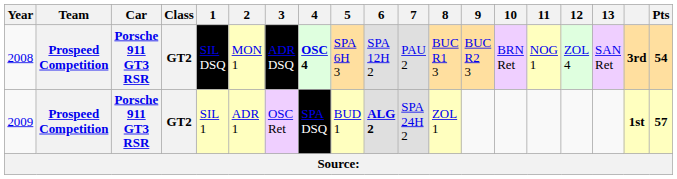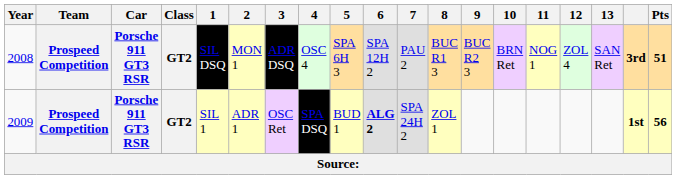(315, 57) bold -> (314, 57) normal
(661, 57) 54 -> (660, 57) 51
(661, 121) 57 -> (660, 121) 56
